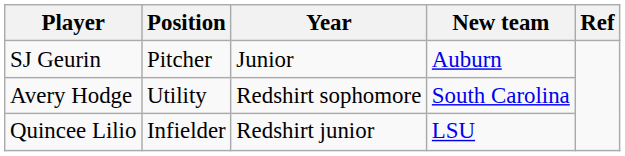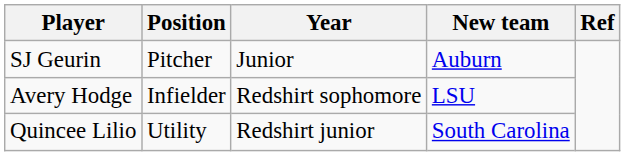(177, 95) Utility -> (186, 95) Infielder
(501, 95) South Carolina -> (453, 95) LSU
(186, 131) Infielder -> (177, 131) Utility
(453, 131) LSU -> (501, 131) South Carolina
